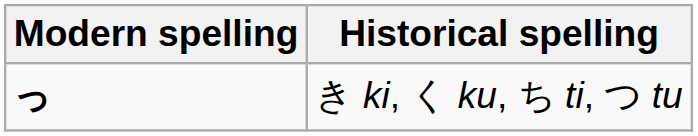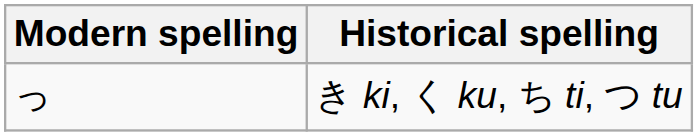(32, 95) bold -> (32, 95) normal
